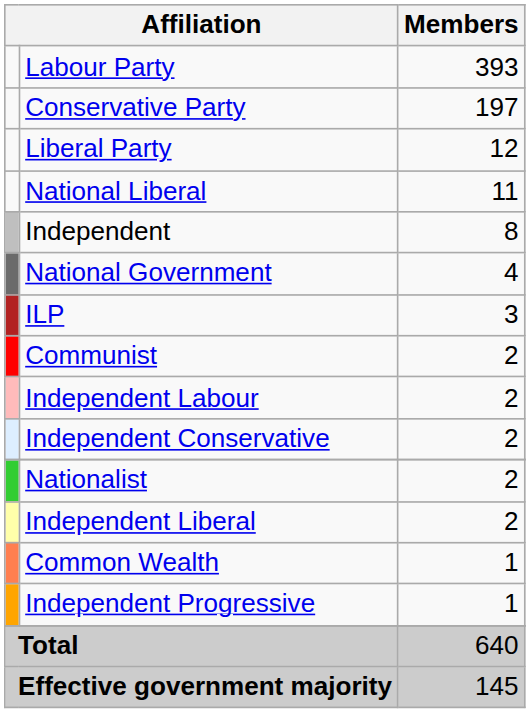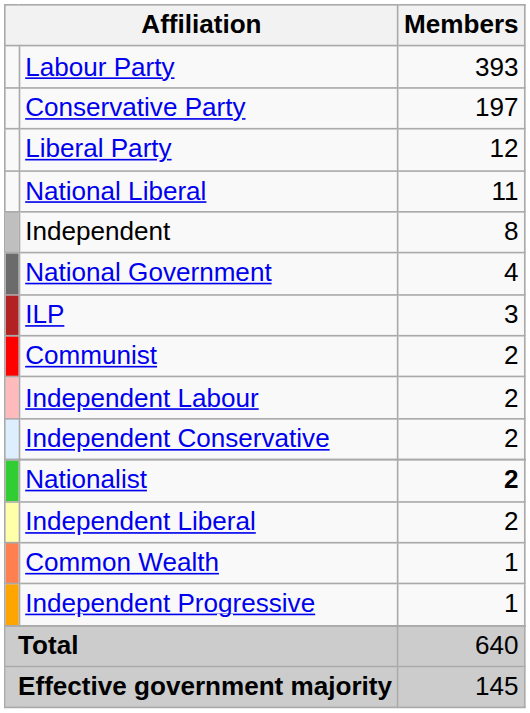(511, 480) normal -> (511, 480) bold
